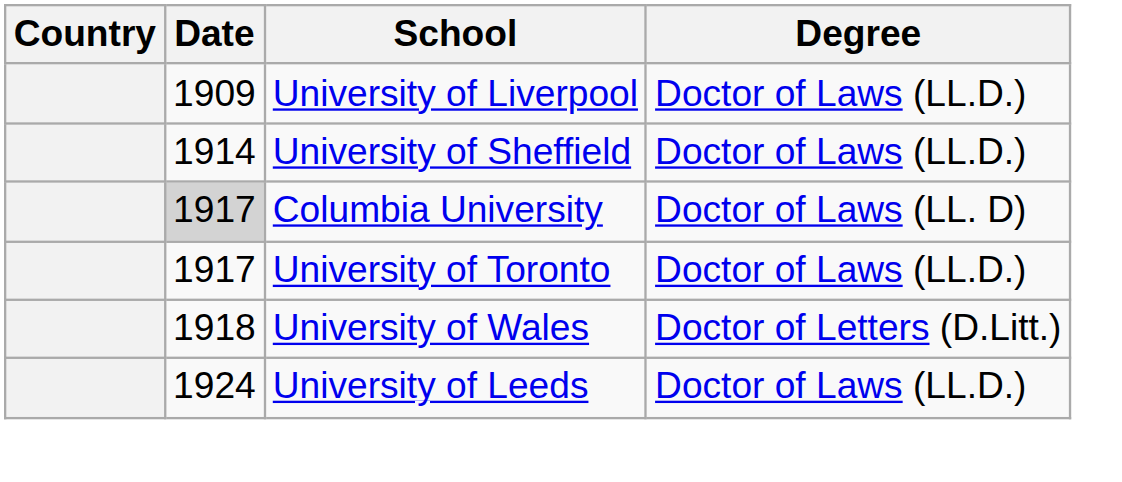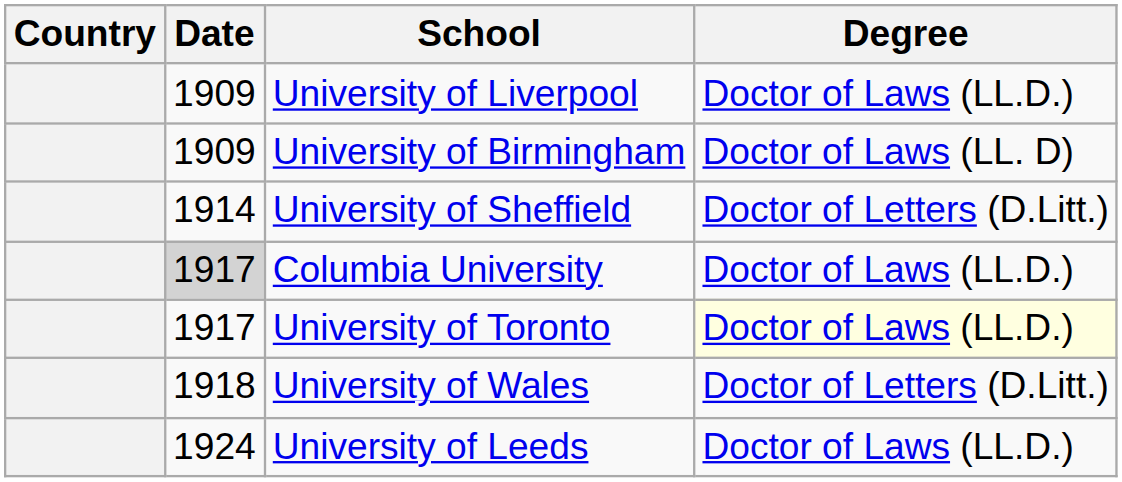+ row: (479, 151)
(841, 151) Doctor of Laws (LL.D.) -> (906, 210) Doctor of Letters (D.Litt.)
(841, 210) Doctor of Laws (LL. D) -> (888, 269) Doctor of Laws (LL.D.)
(841, 269) no background -> (888, 328) lightyellow background
